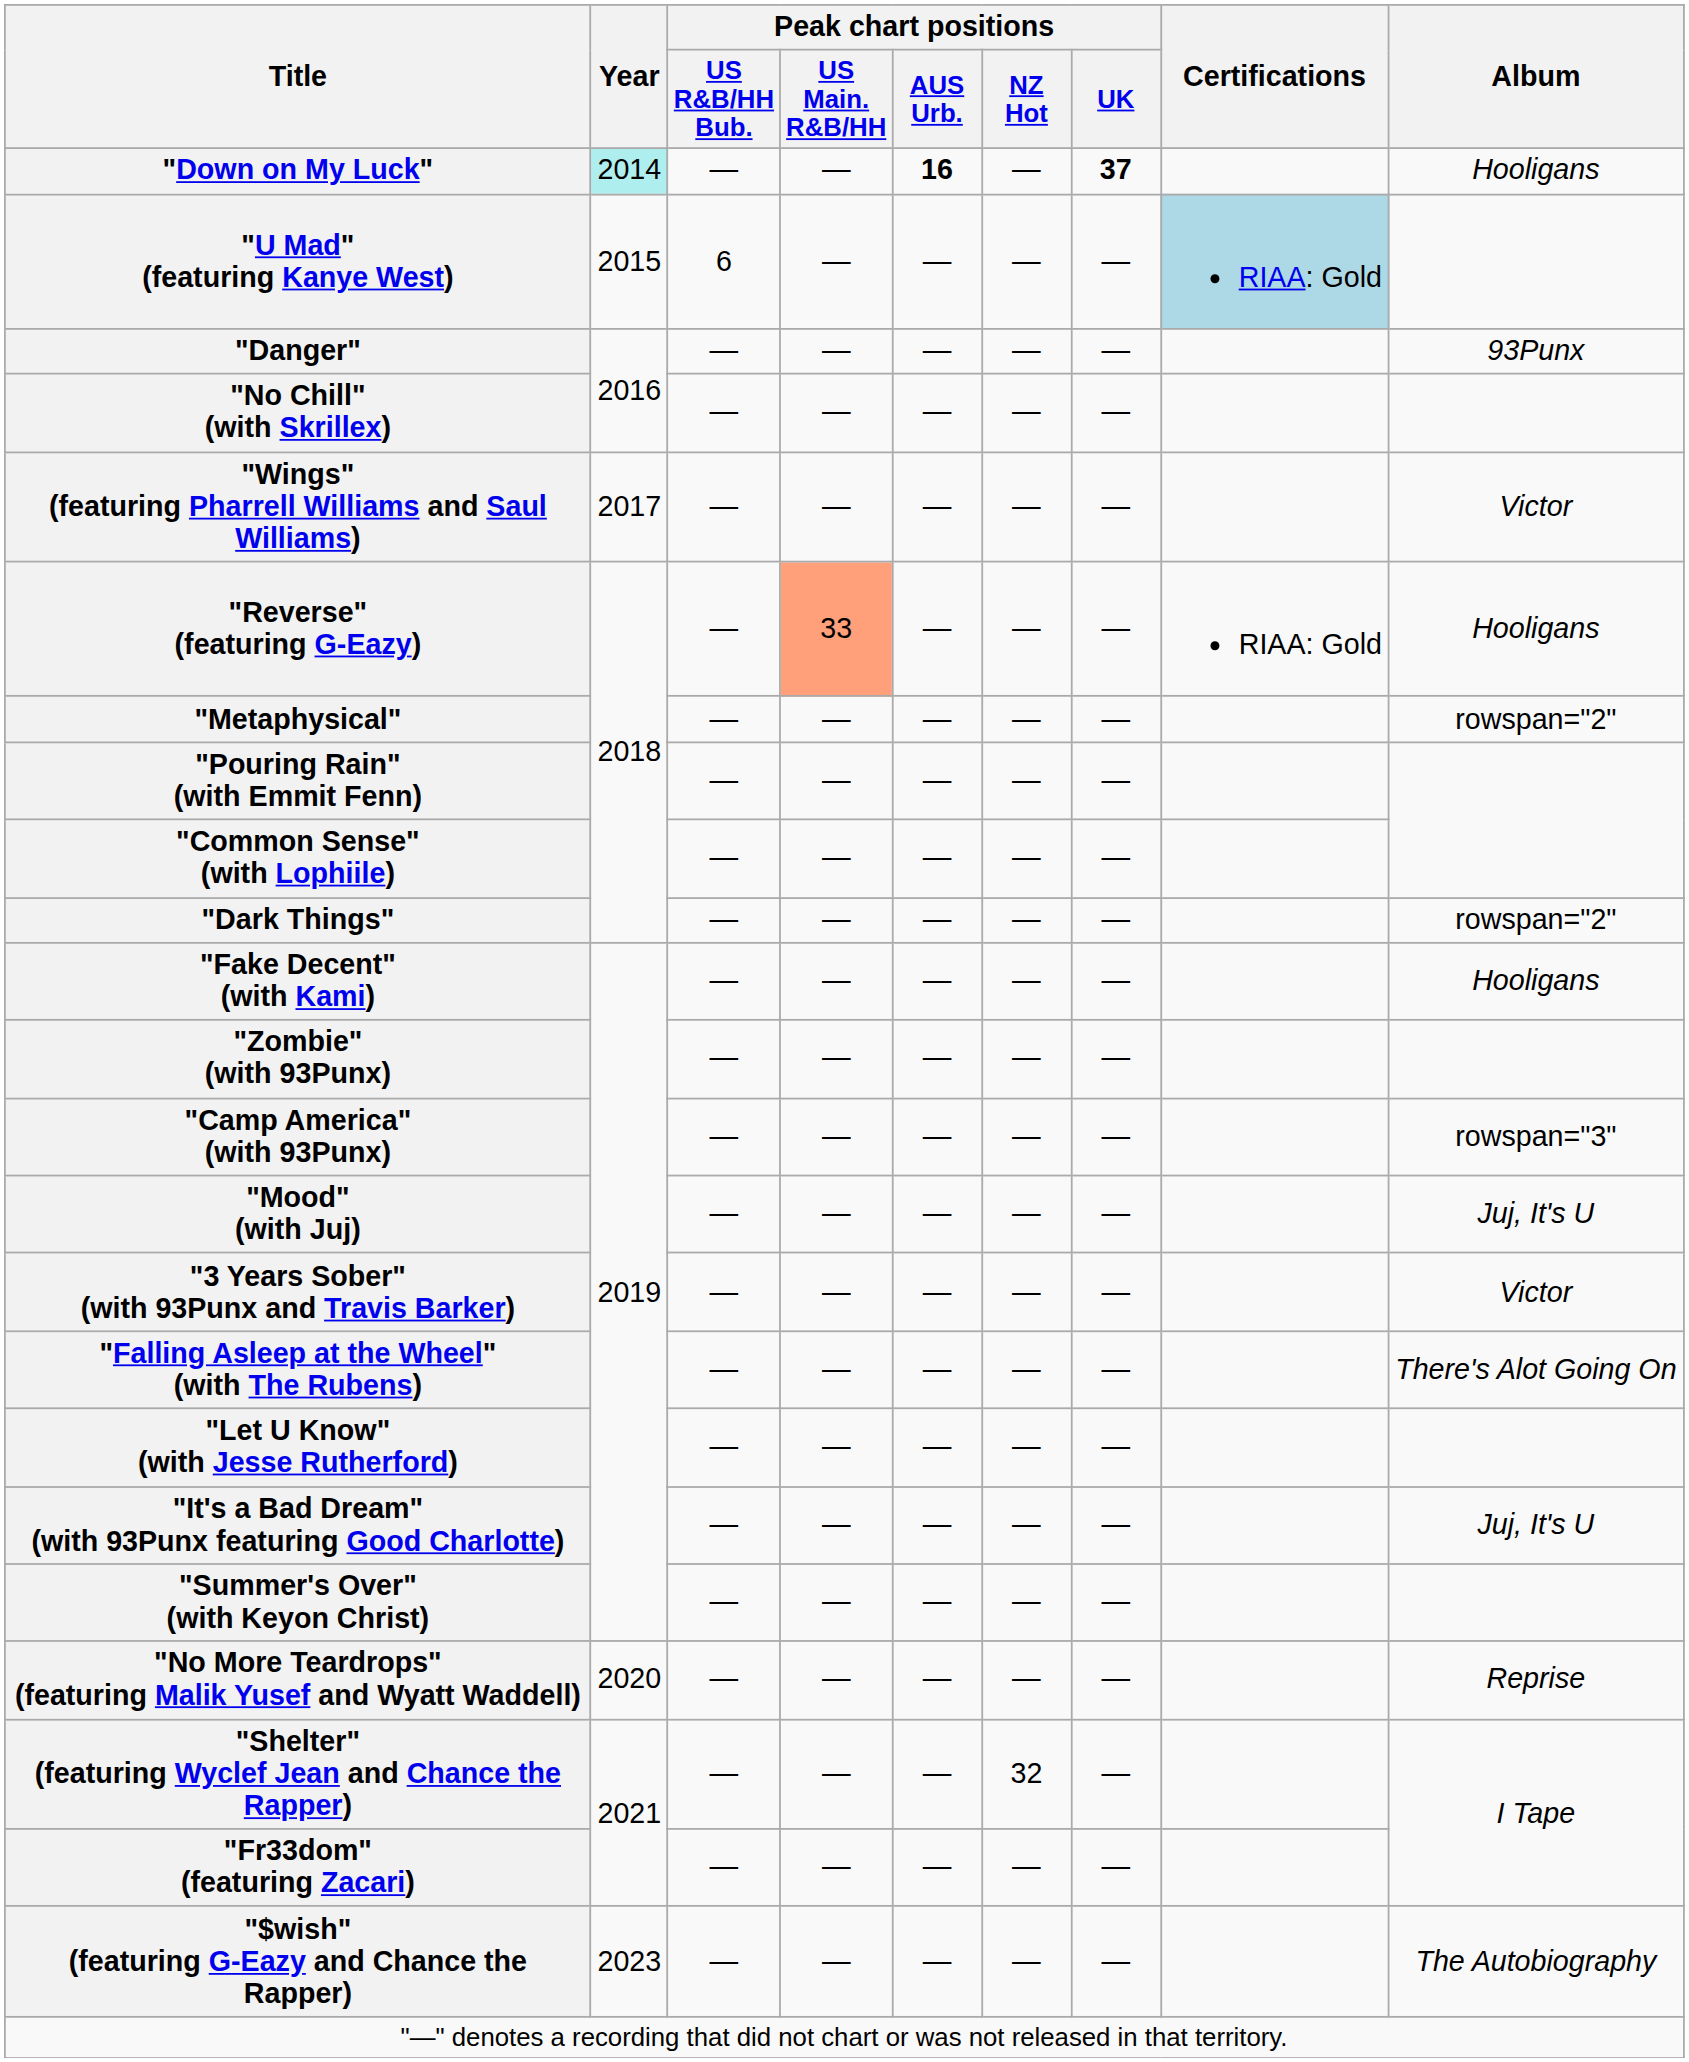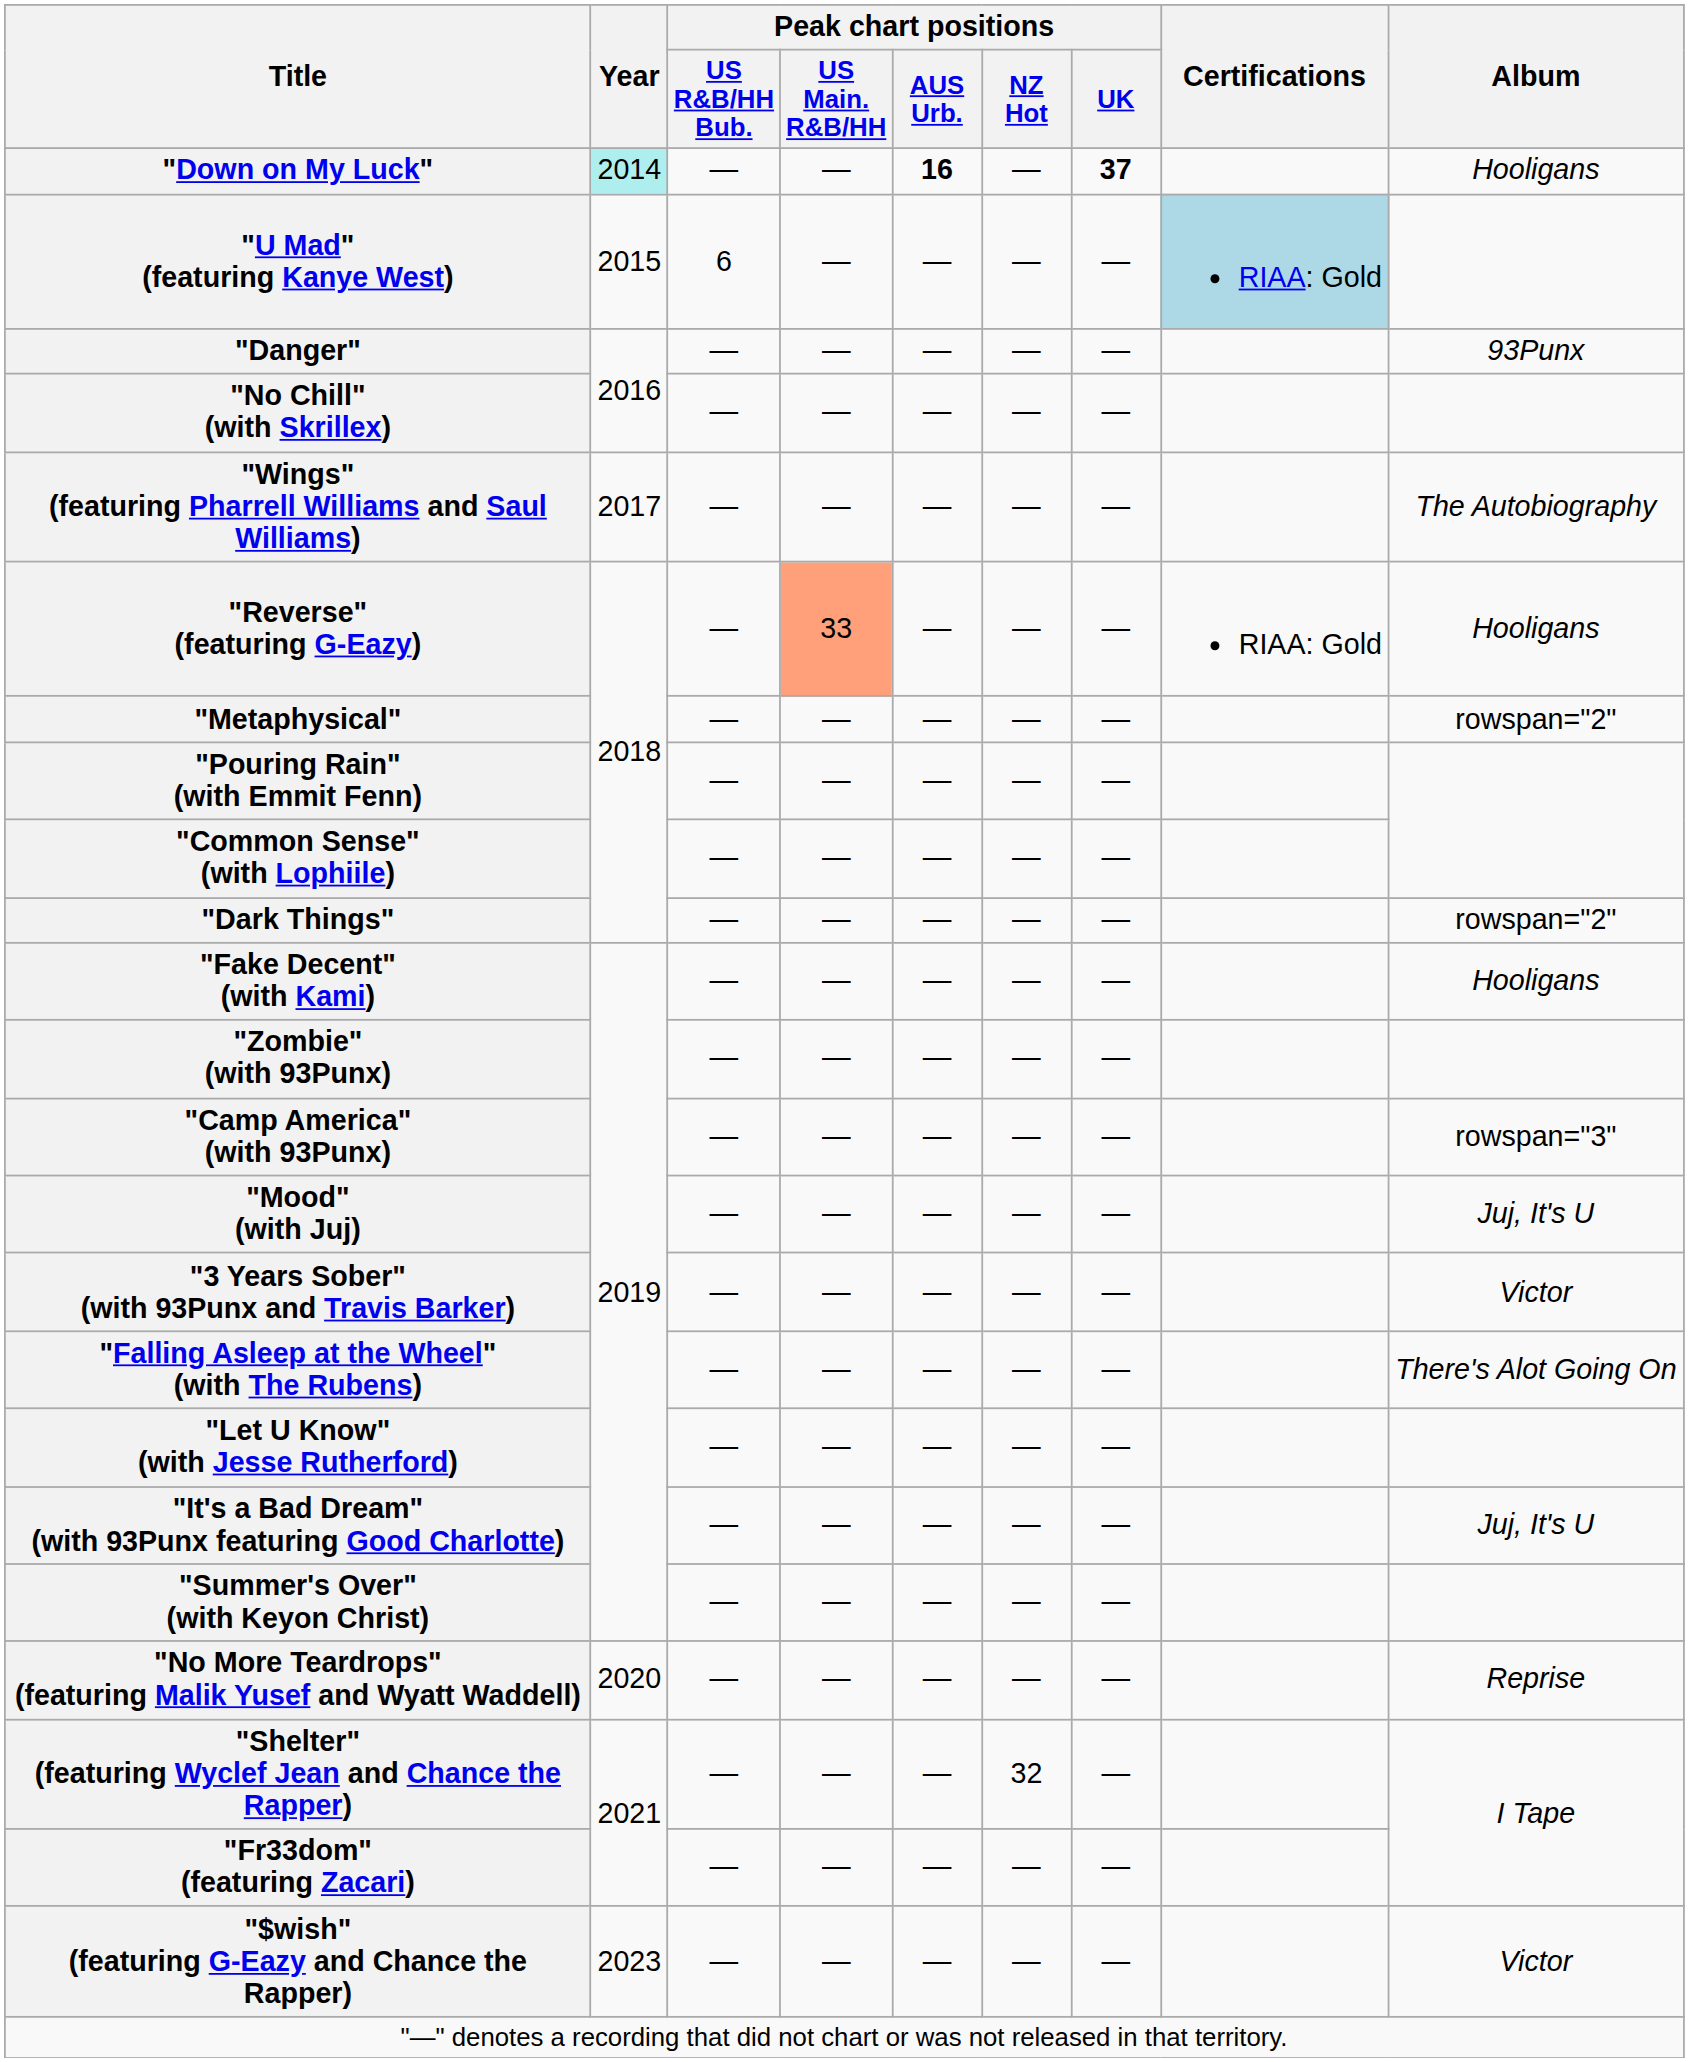(1536, 506) Victor -> (1536, 506) The Autobiography
(1536, 1961) The Autobiography -> (1536, 1961) Victor
